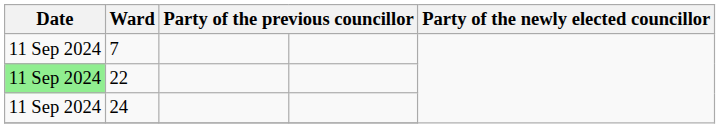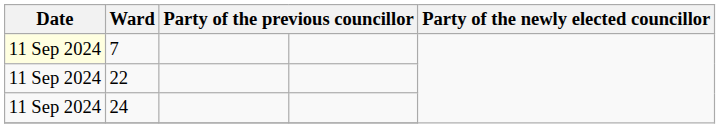(55, 48) no background -> (55, 48) lightyellow background
(55, 78) lightgreen background -> (55, 78) no background
